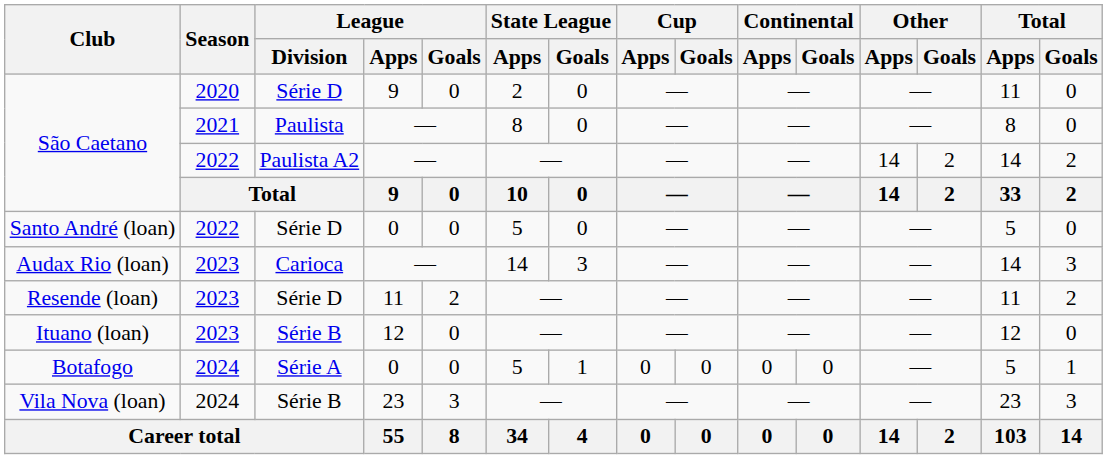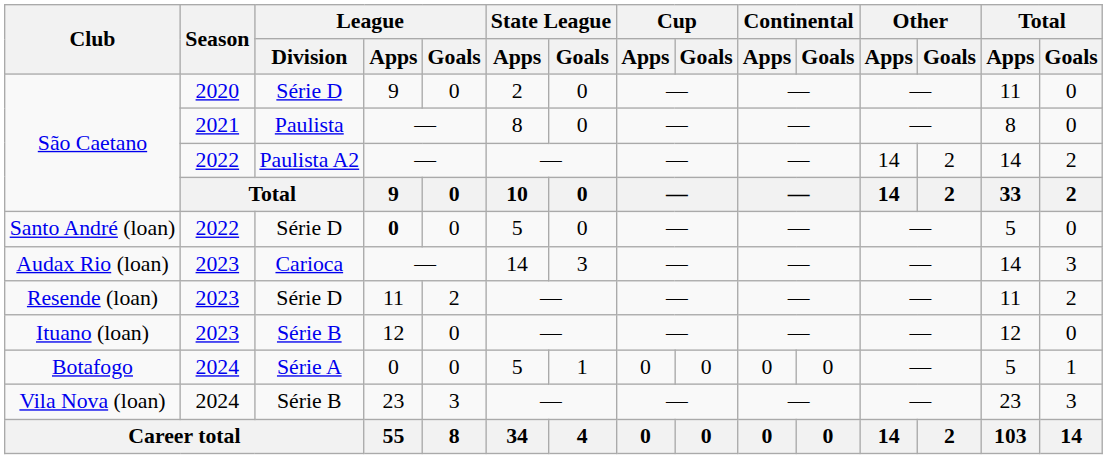(393, 228) normal -> (393, 228) bold
